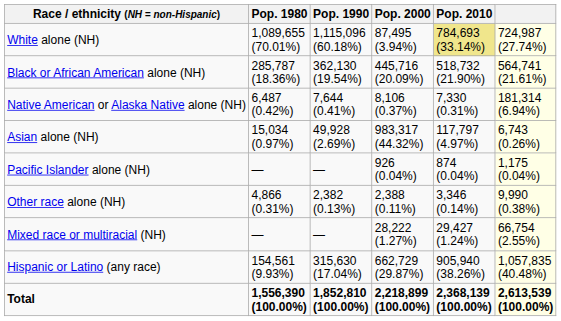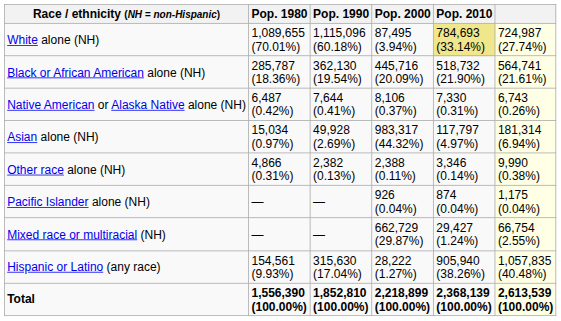(520, 105) 181,314 (6.94%) -> (519, 105) 6,743 (0.26%)
(519, 137) 6,743 (0.26%) -> (520, 137) 181,314 (6.94%)
rows swapped: (79, 170) <-> (66, 202)
(396, 234) 28,222 (1.27%) -> (399, 234) 662,729 (29.87%)
(399, 267) 662,729 (29.87%) -> (396, 267) 28,222 (1.27%)
